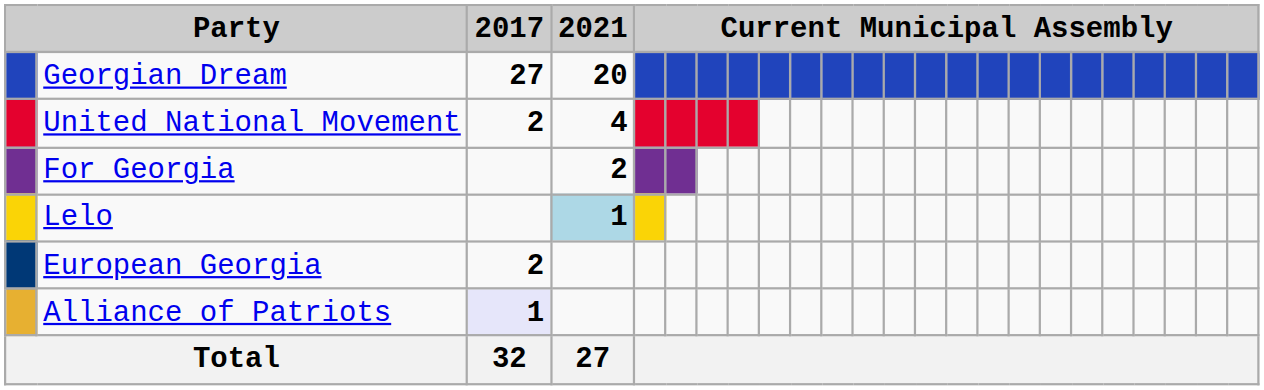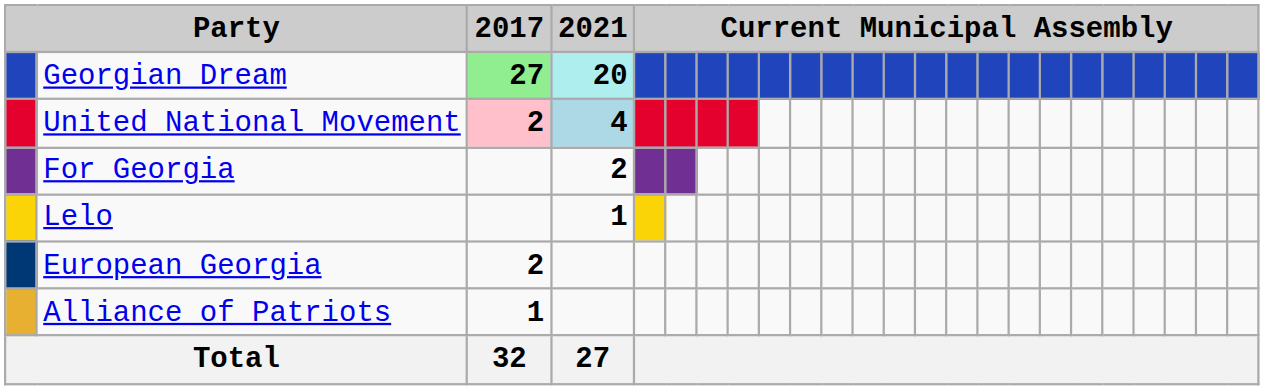(527, 76) no background -> (527, 76) lightgreen background
(610, 76) no background -> (610, 76) paleturquoise background
(535, 123) no background -> (535, 123) pink background
(619, 123) no background -> (619, 123) lightblue background
(619, 218) lightblue background -> (619, 218) no background
(535, 312) lavender background -> (535, 312) no background
